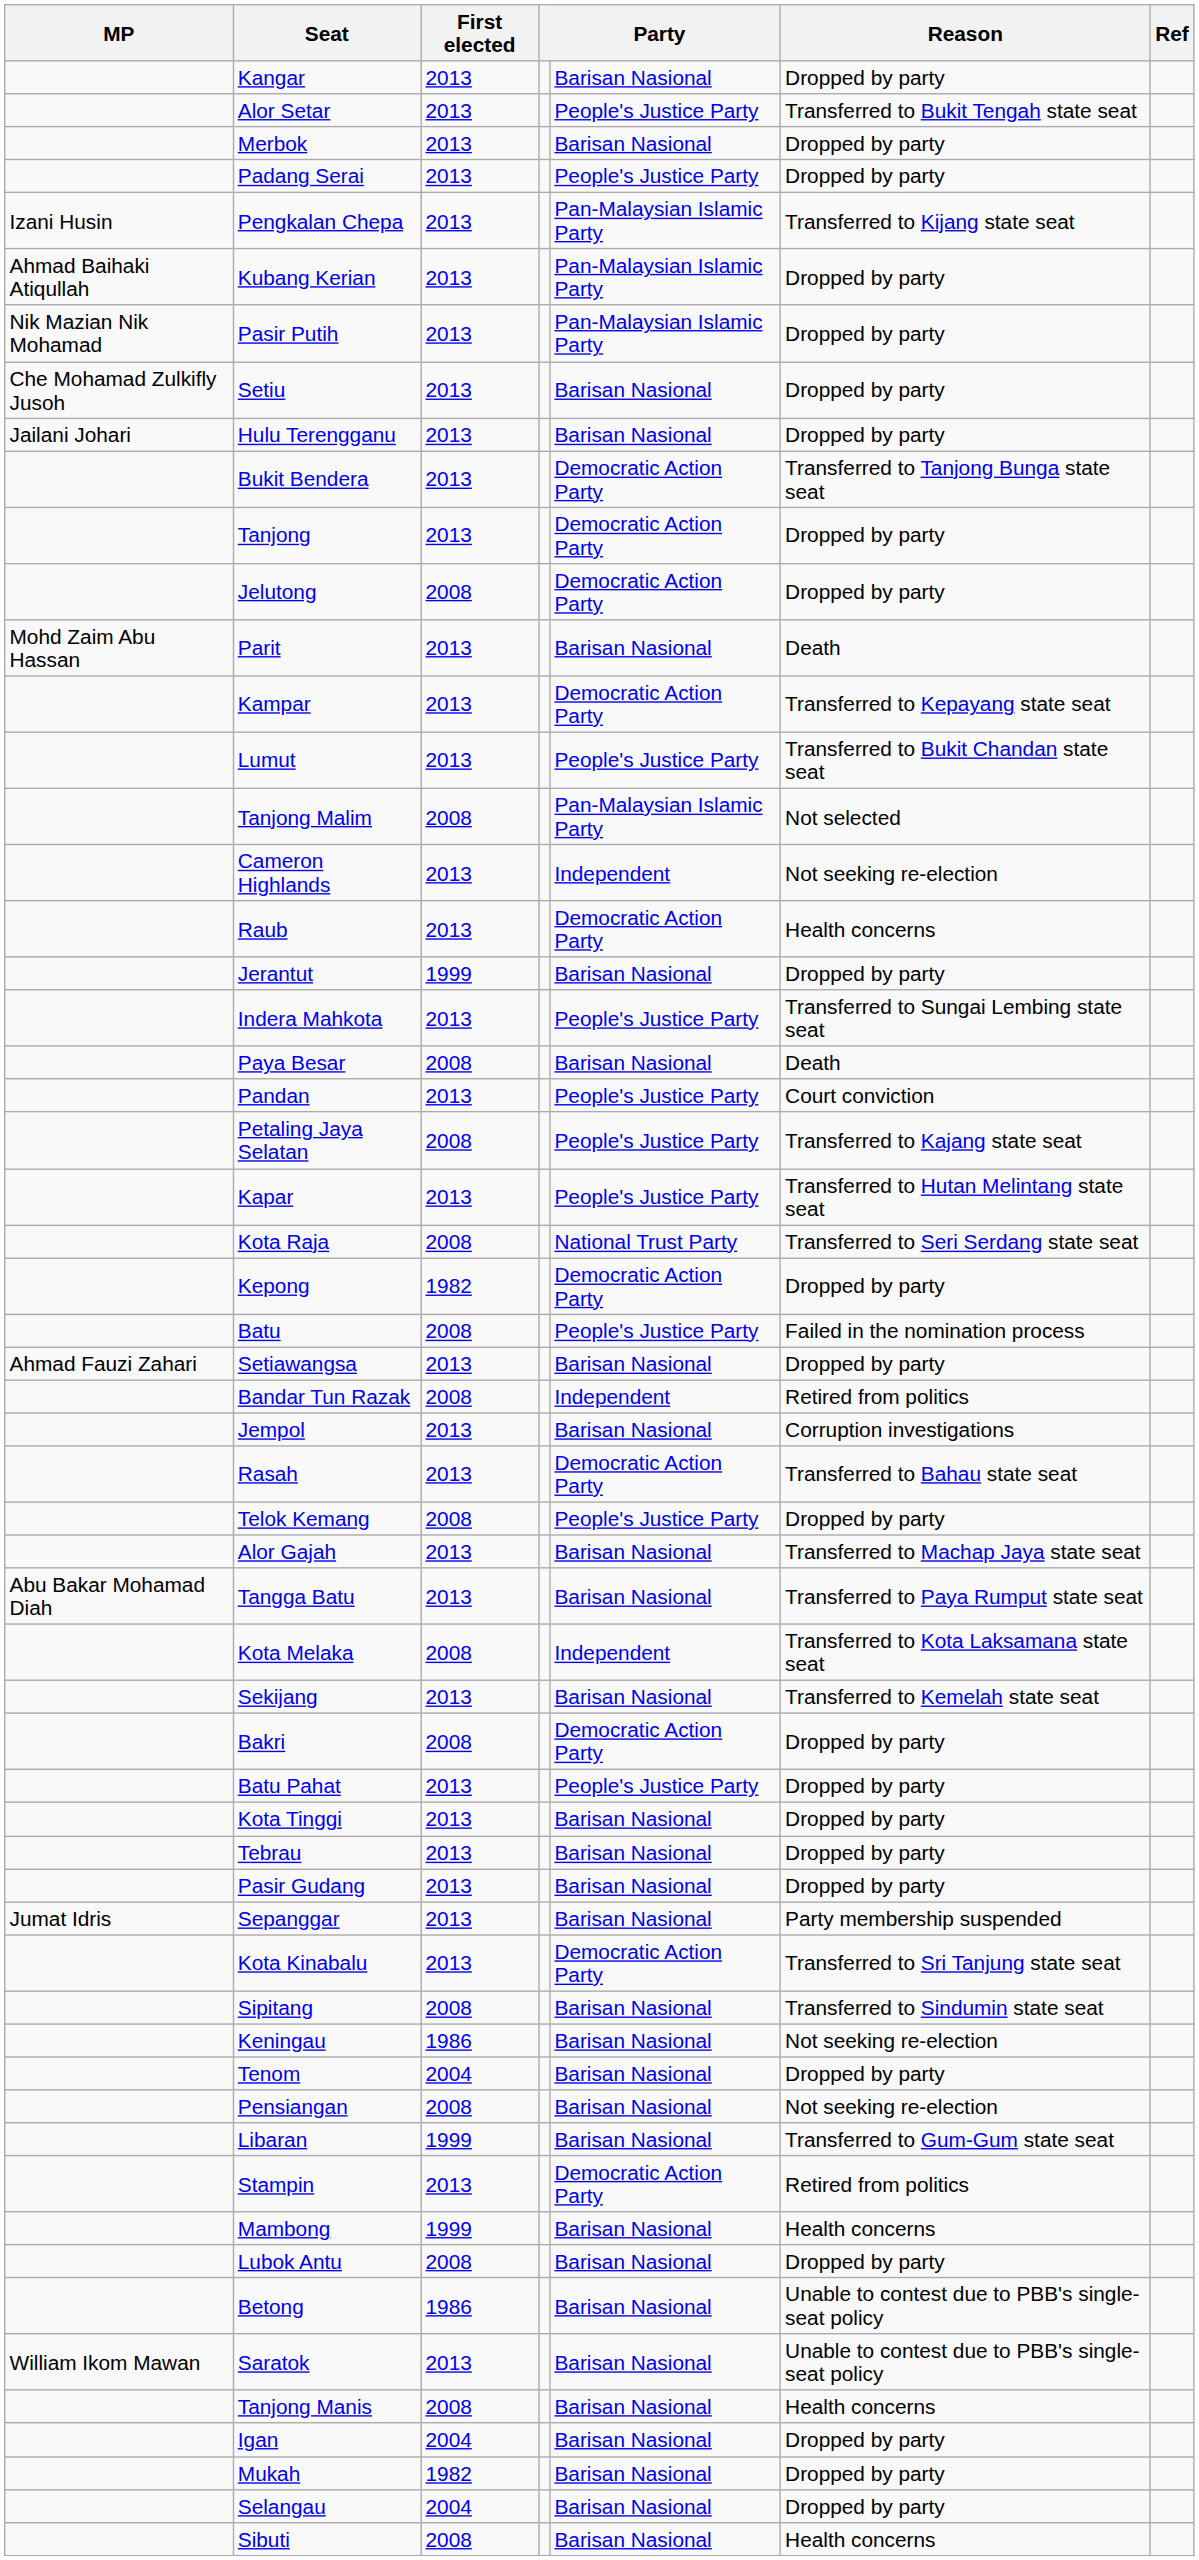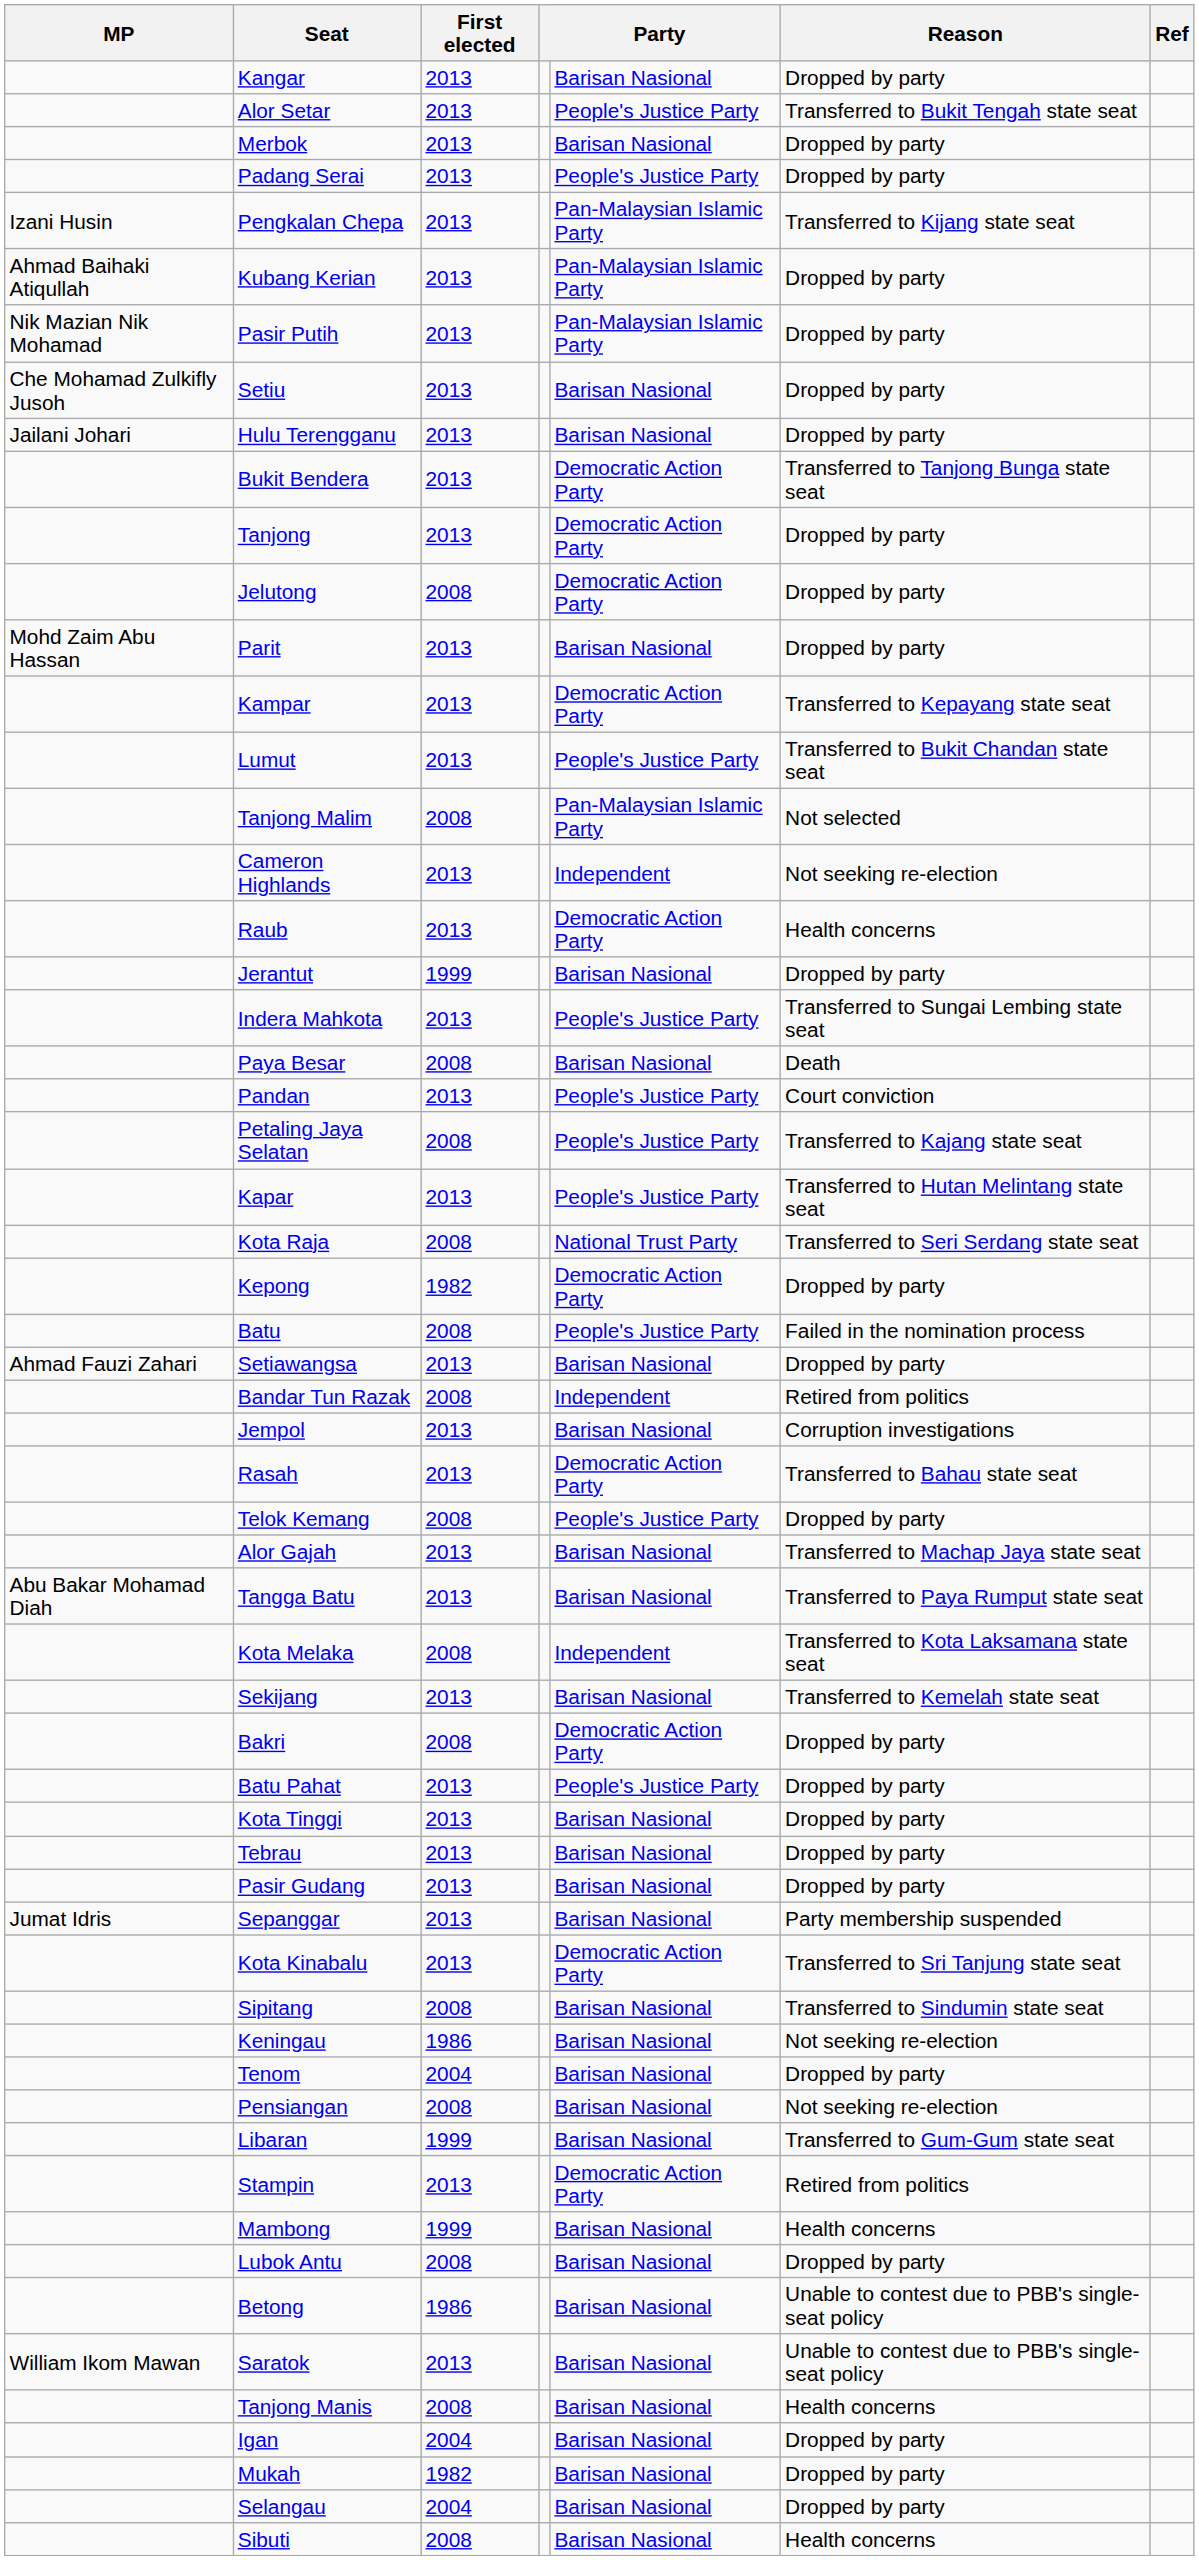(813, 648) Death -> (865, 648) Dropped by party
